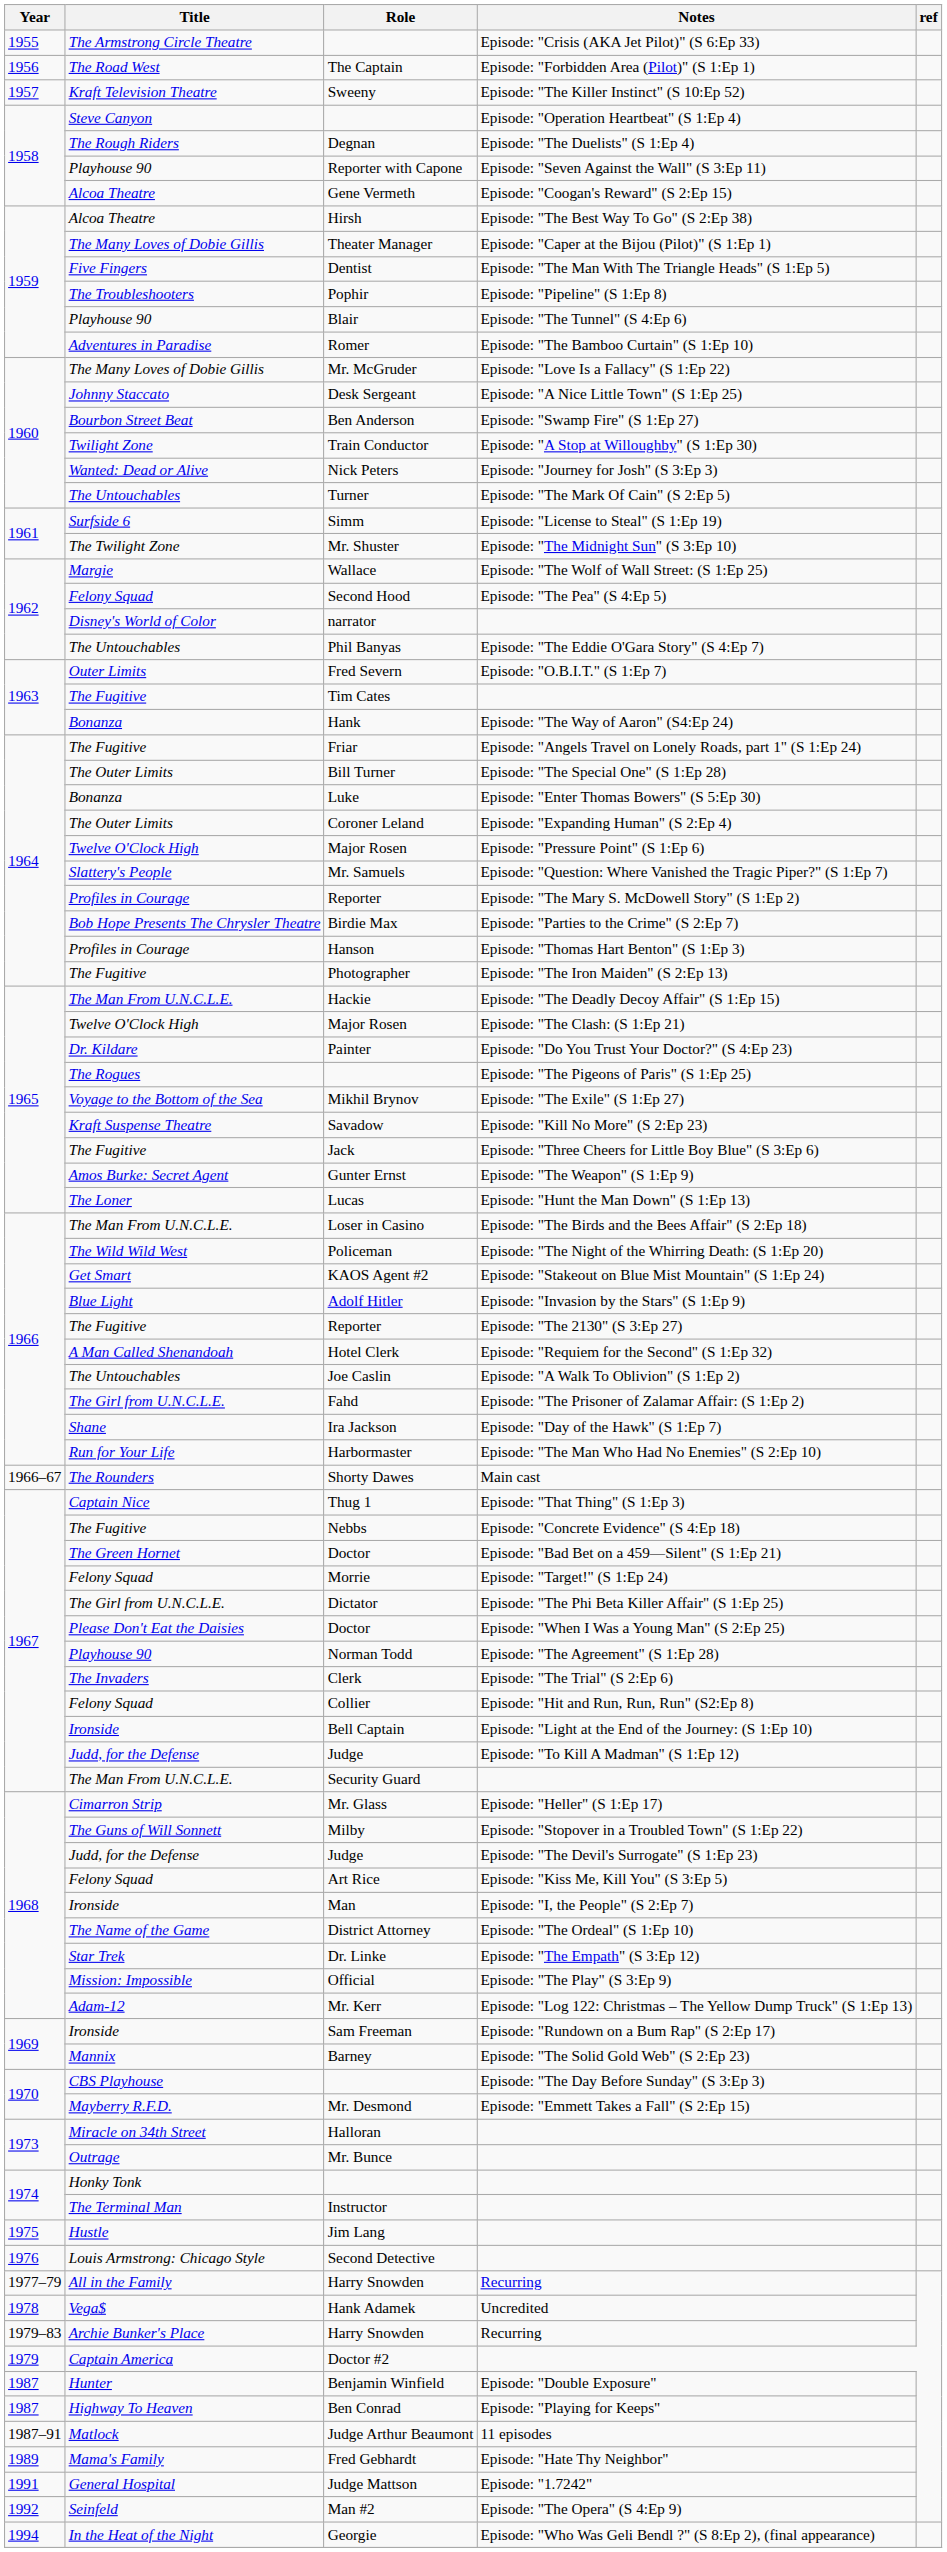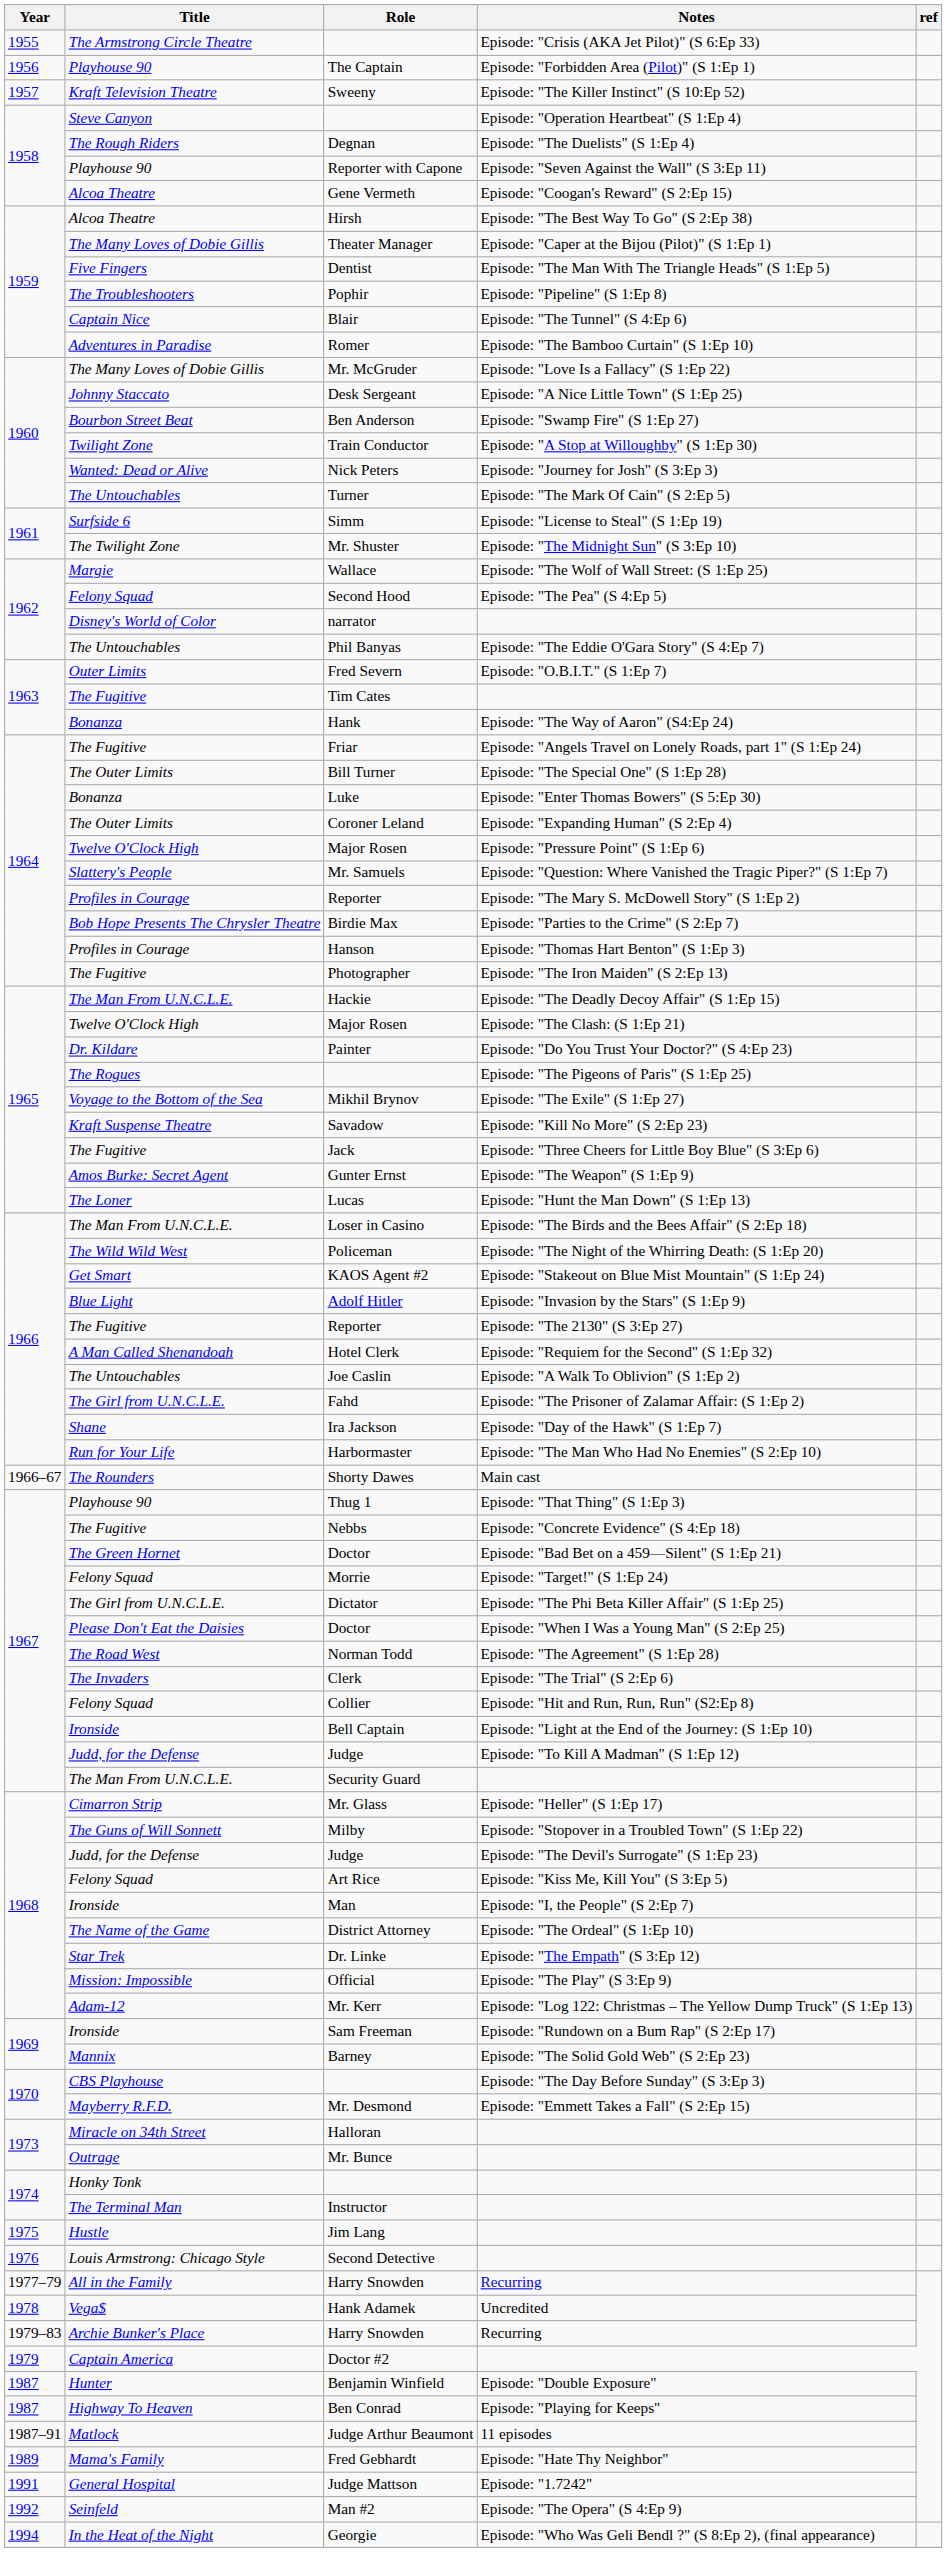(114, 67) The Road West -> (110, 67) Playhouse 90
(110, 319) Playhouse 90 -> (109, 319) Captain Nice
(109, 1502) Captain Nice -> (110, 1502) Playhouse 90
(110, 1653) Playhouse 90 -> (114, 1653) The Road West
